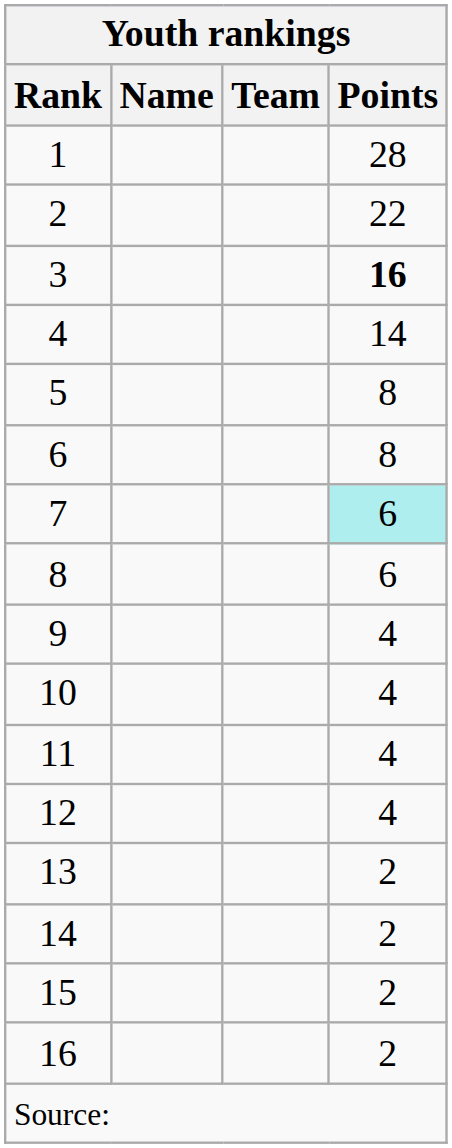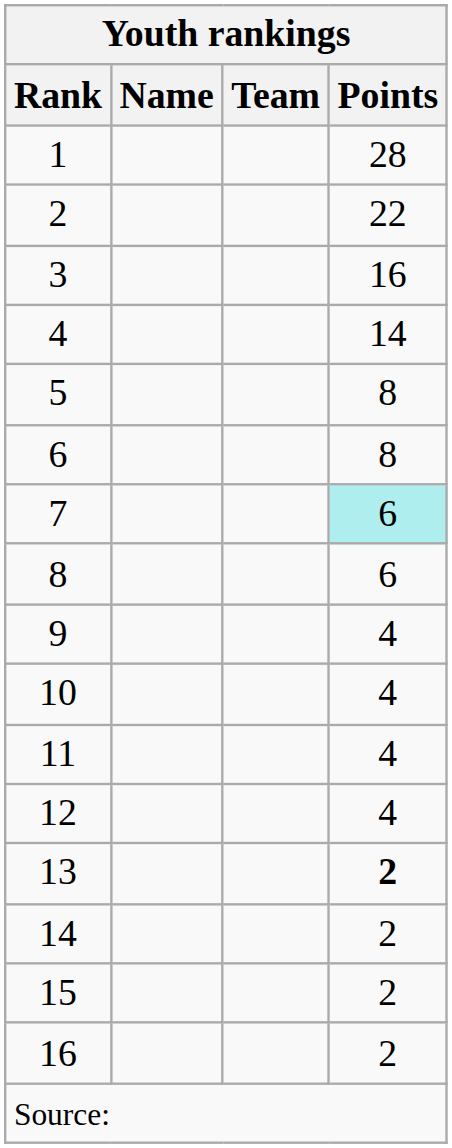(388, 273) bold -> (388, 273) normal
(388, 872) normal -> (388, 872) bold
